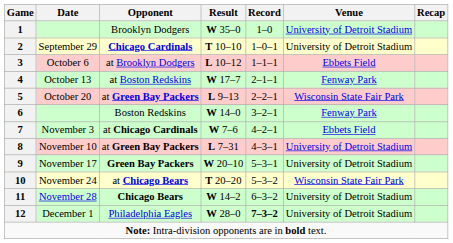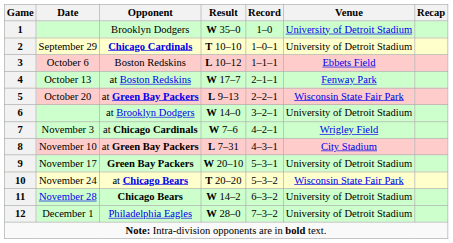(150, 63) at Brooklyn Dodgers -> (150, 63) Boston Redskins
(150, 113) Boston Redskins -> (150, 113) at Brooklyn Dodgers
(349, 113) Fenway Park -> (349, 113) University of Detroit Stadium
(349, 130) Ebbets Field -> (349, 130) Wrigley Field
(349, 146) University of Detroit Stadium -> (349, 146) City Stadium
(264, 213) bold -> (264, 213) normal
